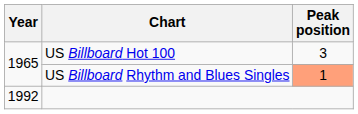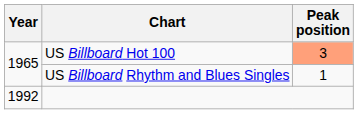(323, 53) no background -> (323, 53) lightsalmon background
(323, 75) lightsalmon background -> (323, 75) no background
